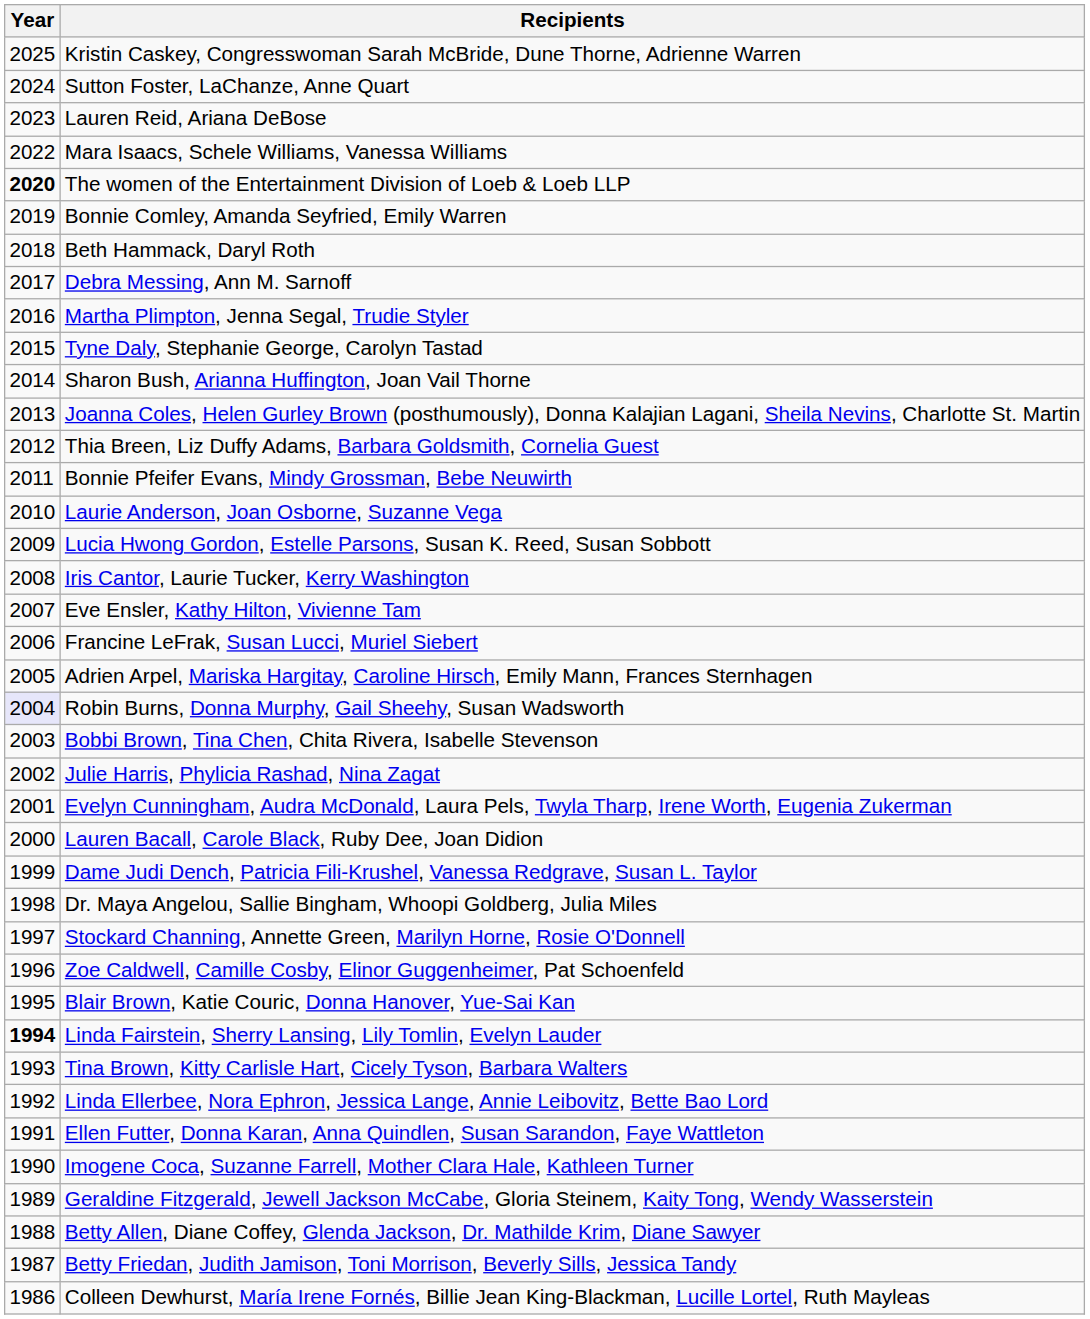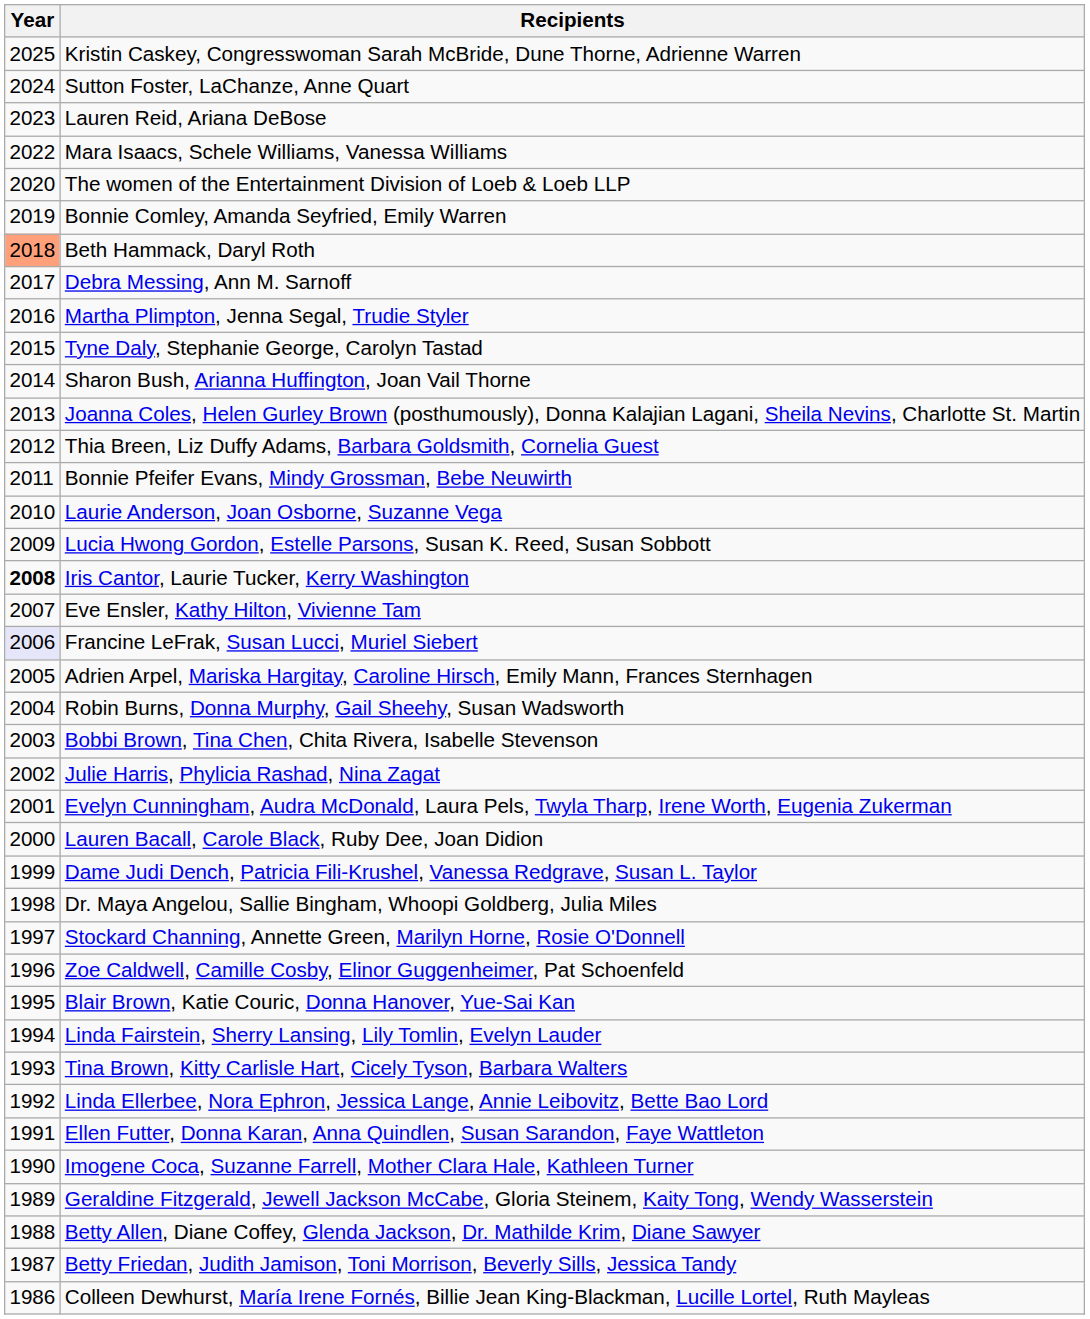(32, 184) bold -> (32, 184) normal
(32, 250) no background -> (32, 250) lightsalmon background
(32, 577) normal -> (32, 577) bold
(32, 642) no background -> (32, 642) lavender background
(32, 708) lavender background -> (32, 708) no background
(32, 1035) bold -> (32, 1035) normal
